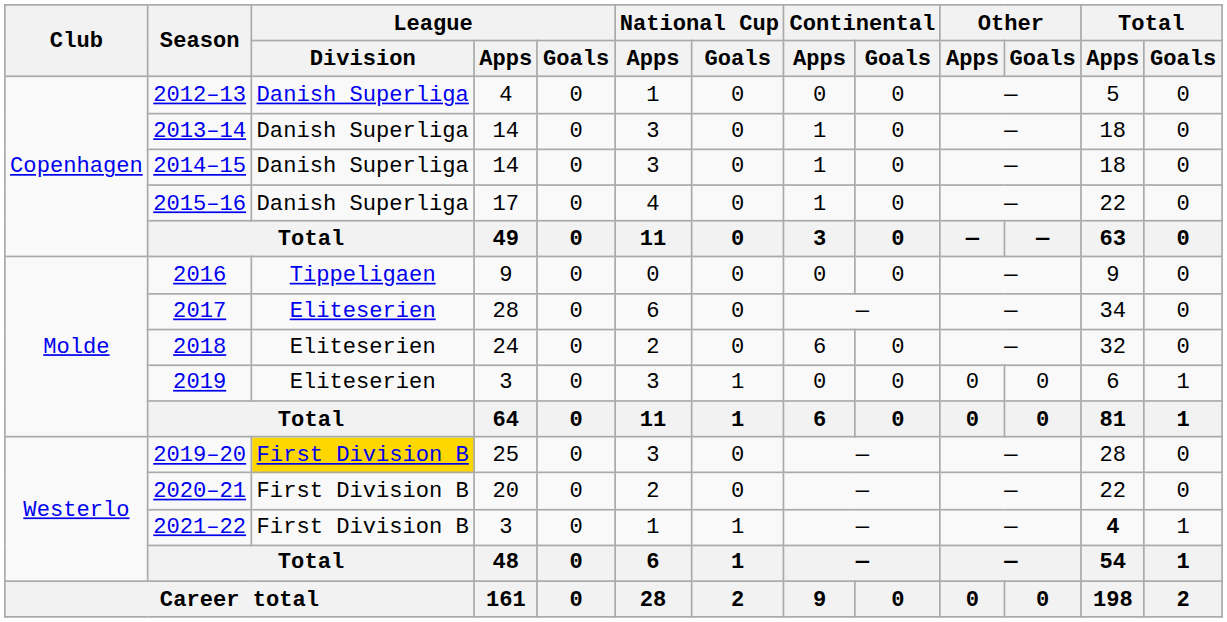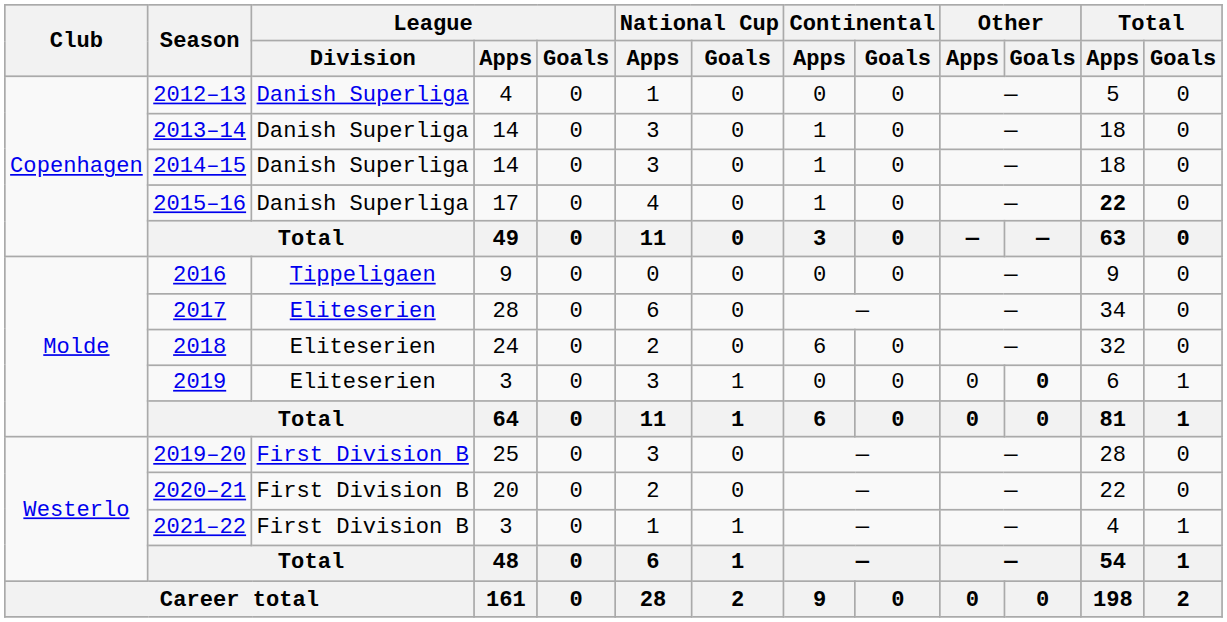(1113, 203) normal -> (1113, 203) bold
(1043, 383) normal -> (1043, 383) bold
(363, 455) gold background -> (363, 455) no background
(1113, 527) bold -> (1113, 527) normal
